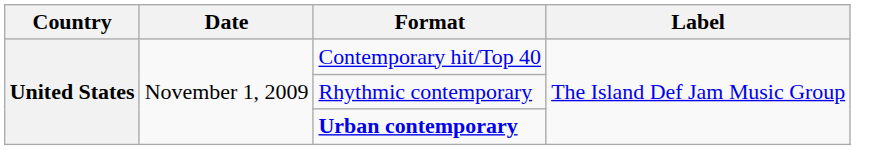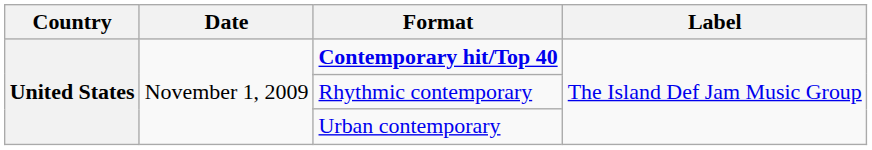(430, 56) normal -> (438, 56) bold
(418, 126) bold -> (410, 126) normal
